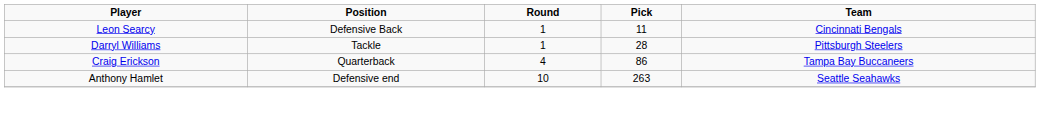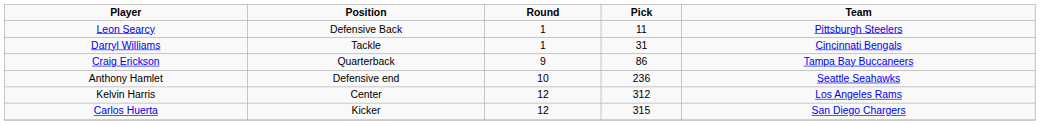(859, 29) Cincinnati Bengals -> (859, 29) Pittsburgh Steelers
(642, 45) 28 -> (642, 45) 31
(859, 45) Pittsburgh Steelers -> (859, 45) Cincinnati Bengals
(543, 62) 4 -> (543, 62) 9
(642, 78) 263 -> (642, 78) 236
+ row: (126, 95)
+ row: (126, 111)
